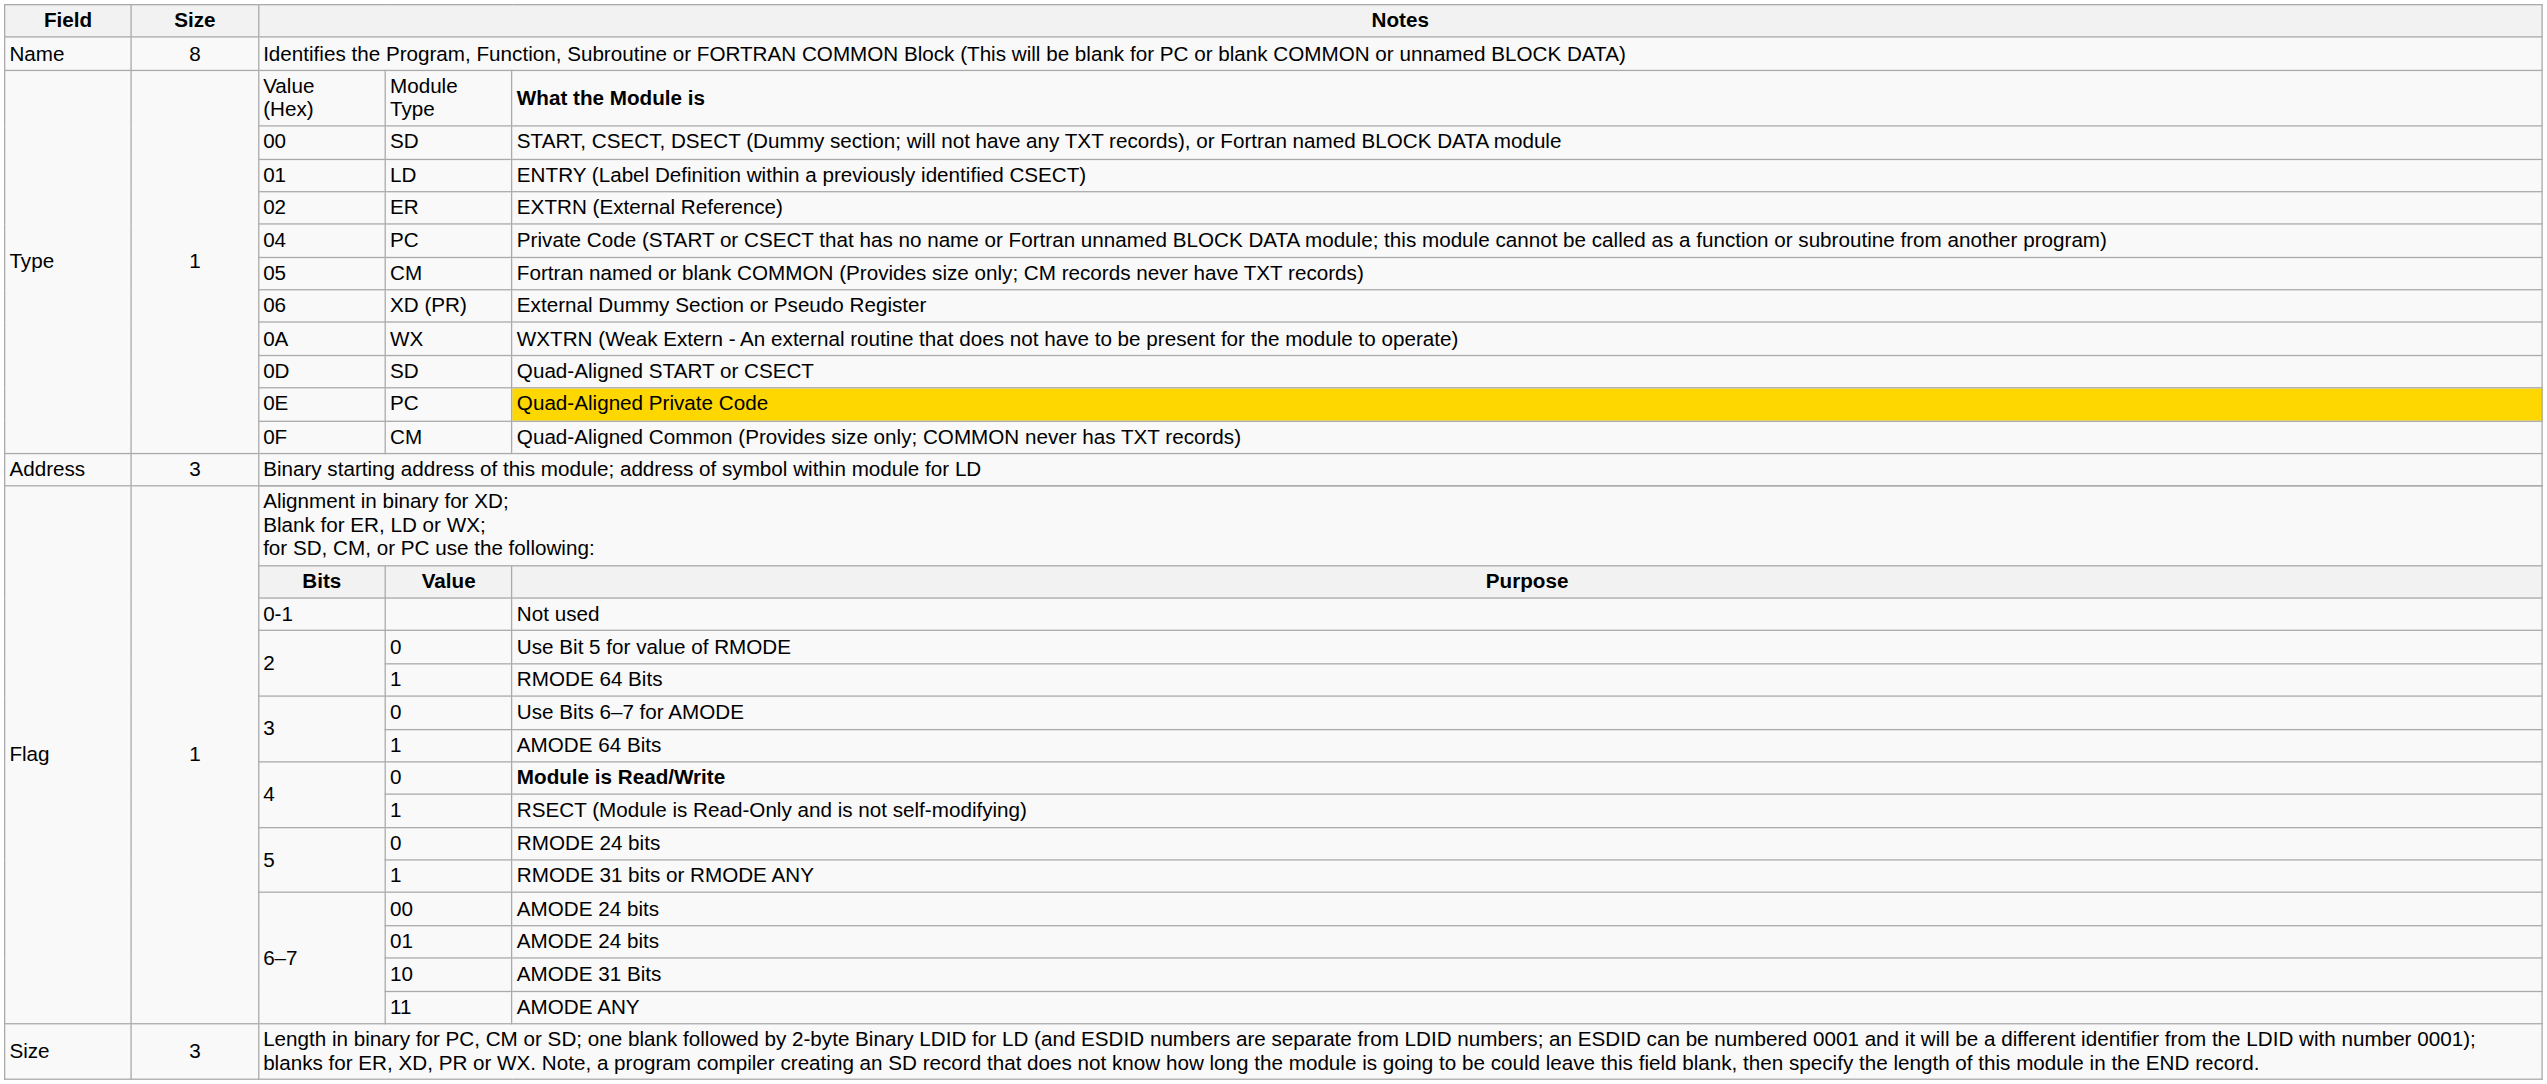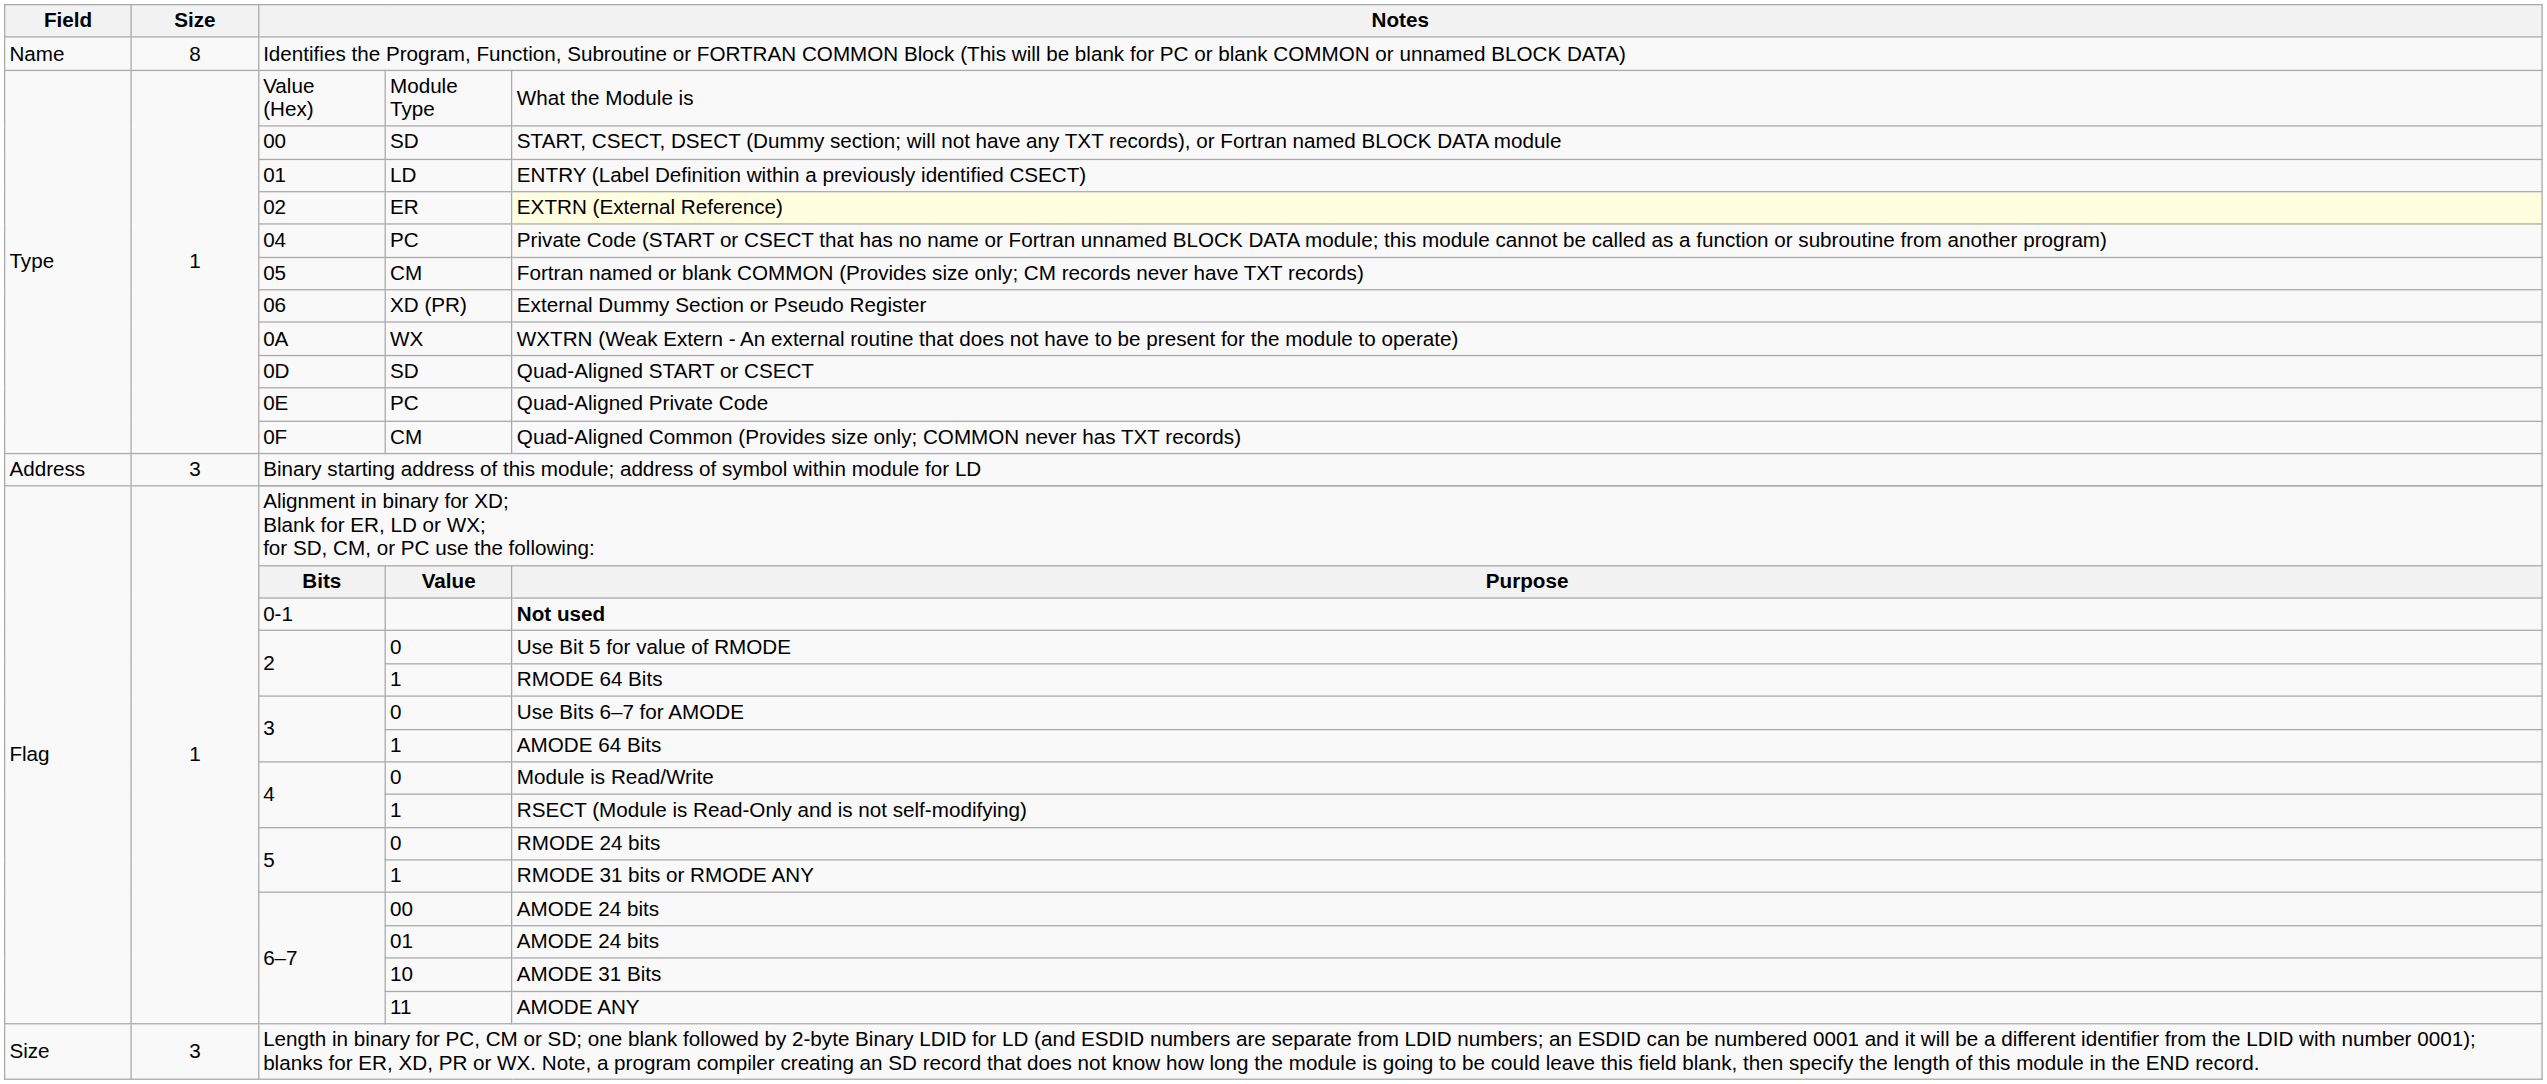(611, 97) bold -> (605, 97) normal
(650, 207) no background -> (650, 207) lightyellow background
(642, 404) gold background -> (642, 404) no background
(558, 614) normal -> (561, 614) bold
(621, 777) bold -> (615, 777) normal
